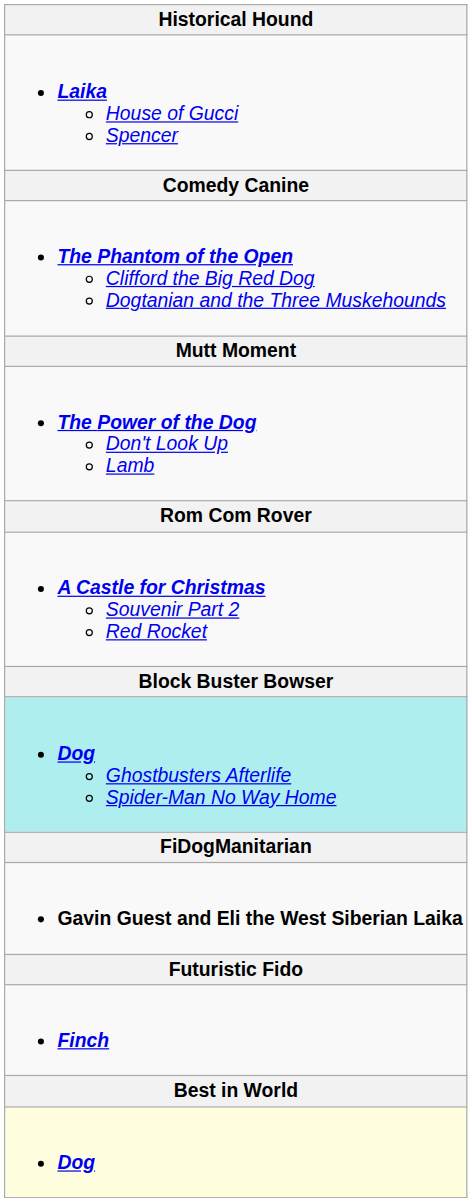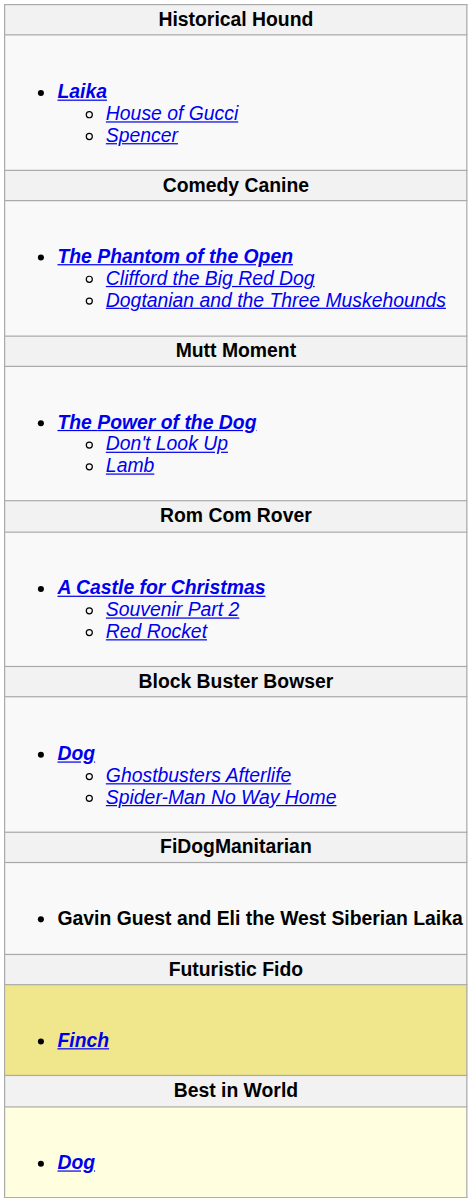(236, 775) paleturquoise background -> (236, 775) no background
(236, 1041) no background -> (236, 1041) khaki background
